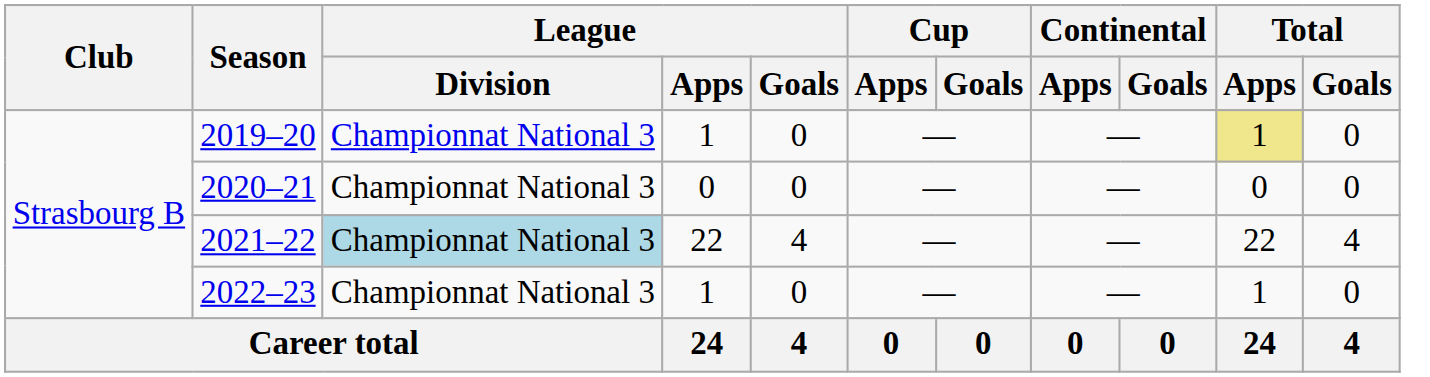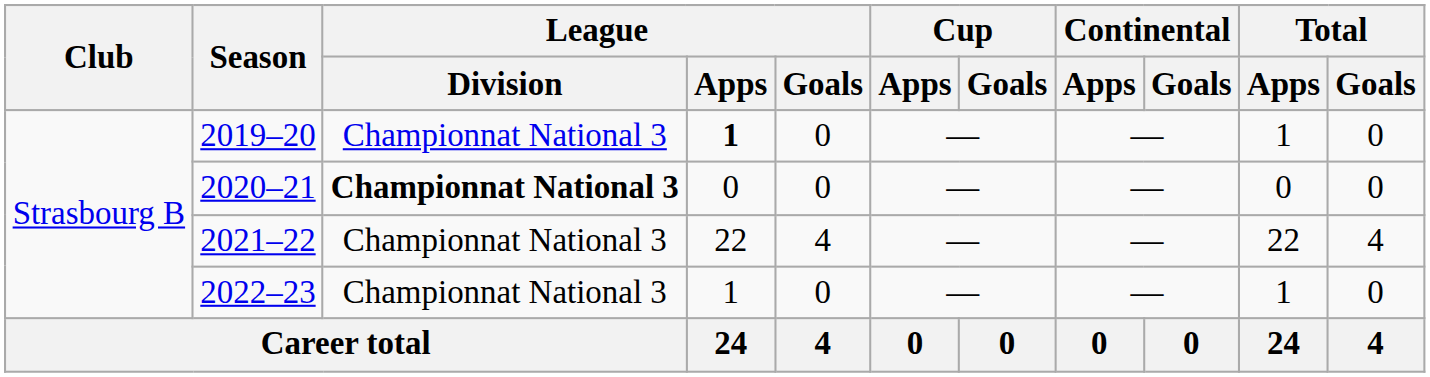(707, 135) normal -> (731, 135) bold
(1260, 135) khaki background -> (1283, 135) no background
(493, 187) normal -> (505, 187) bold
(493, 239) lightblue background -> (505, 239) no background
